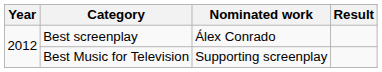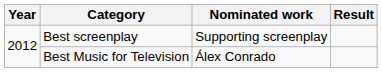(235, 36) Álex Conrado -> (261, 36) Supporting screenplay
(261, 57) Supporting screenplay -> (235, 57) Álex Conrado
